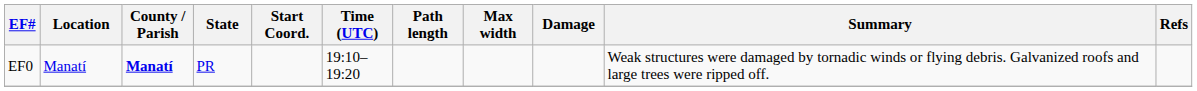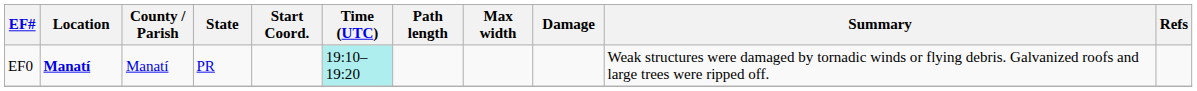(65, 65) normal -> (67, 65) bold
(149, 65) bold -> (147, 65) normal
(347, 65) no background -> (347, 65) paleturquoise background
